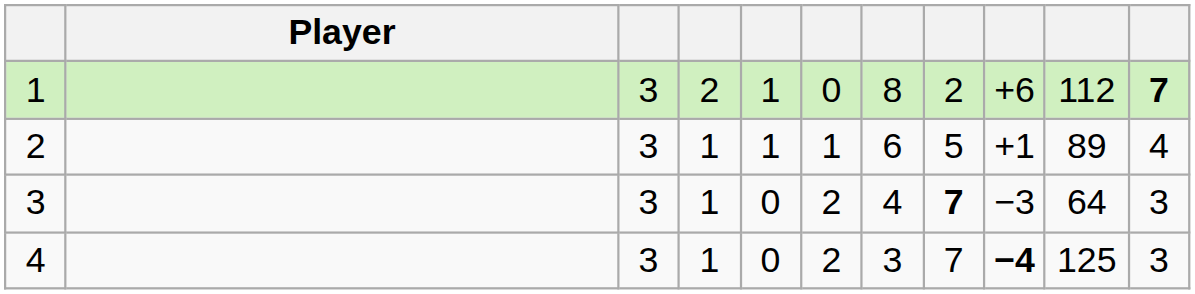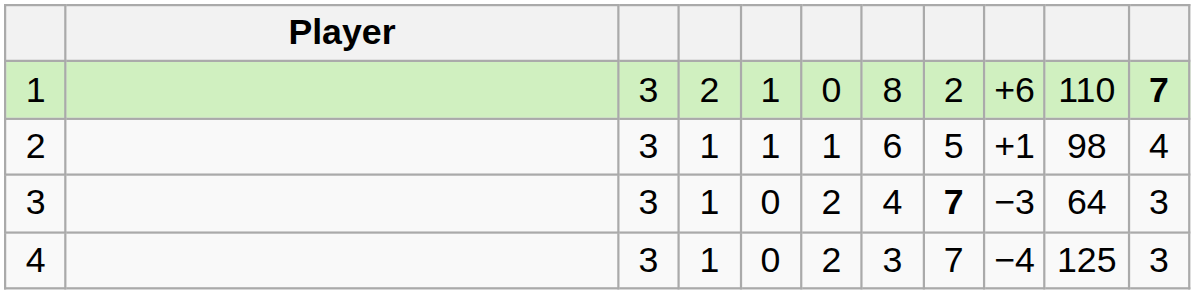(1087, 89) 112 -> (1087, 89) 110
(1087, 145) 89 -> (1087, 145) 98
(1015, 259) bold -> (1015, 259) normal
